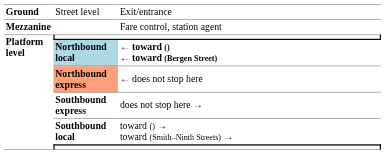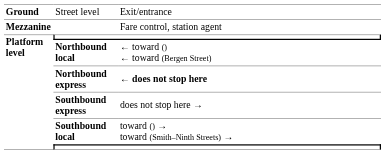(81, 52) lightblue background -> (81, 52) no background
(169, 52) bold -> (166, 52) normal
(81, 79) lightsalmon background -> (81, 79) no background
(161, 79) normal -> (163, 79) bold
